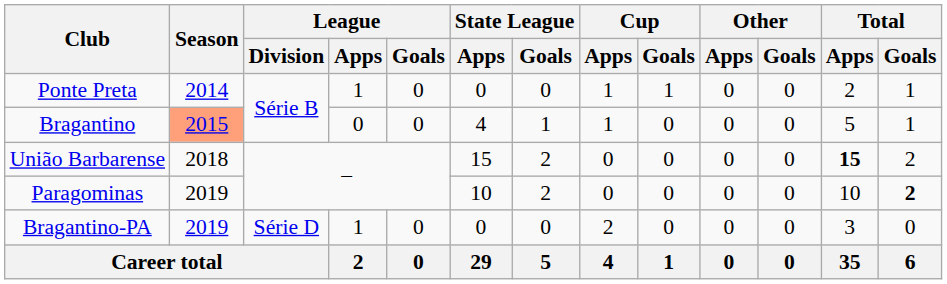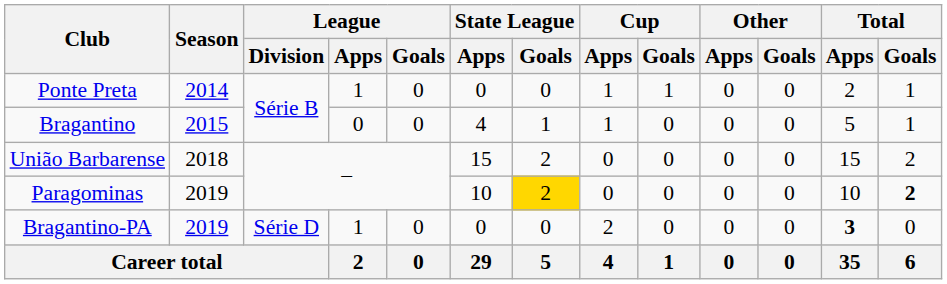(207, 124) lightsalmon background -> (207, 124) no background
(850, 158) bold -> (850, 158) normal
(546, 192) no background -> (546, 192) gold background
(850, 227) normal -> (850, 227) bold
